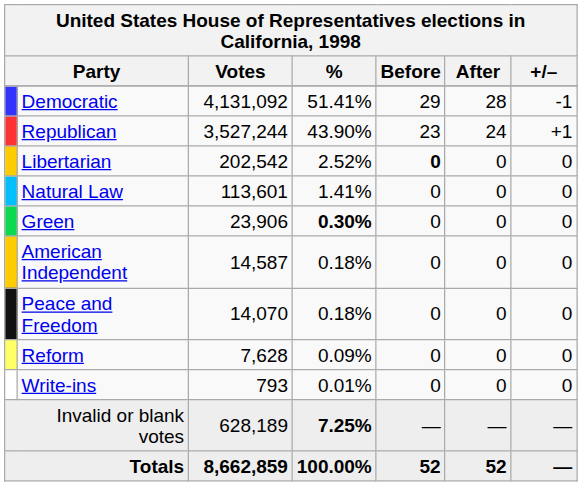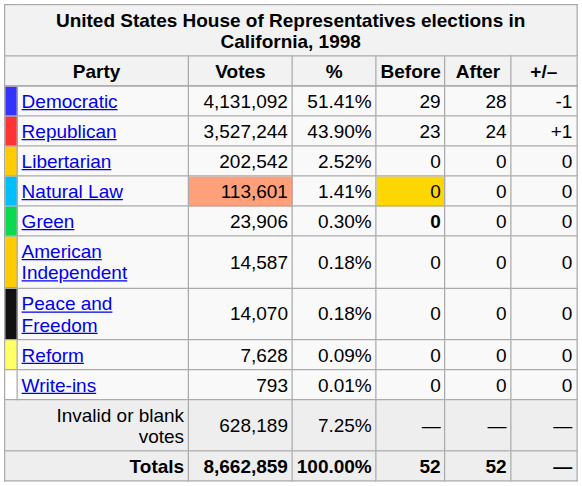(435, 161) bold -> (435, 161) normal
(254, 191) no background -> (254, 191) lightsalmon background
(435, 191) no background -> (435, 191) gold background
(345, 222) bold -> (345, 222) normal
(435, 222) normal -> (435, 222) bold
(345, 425) bold -> (345, 425) normal
